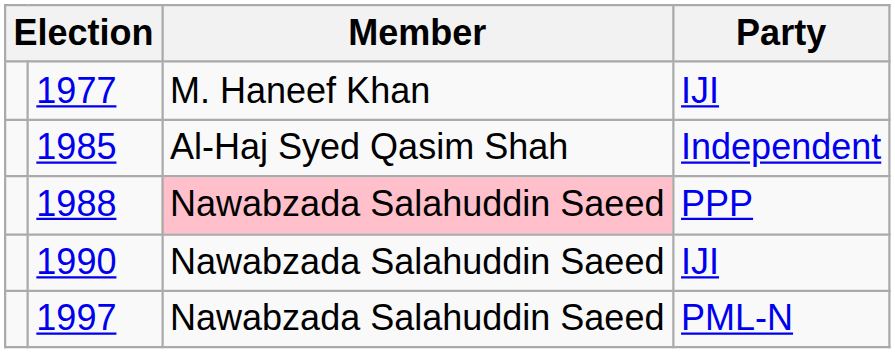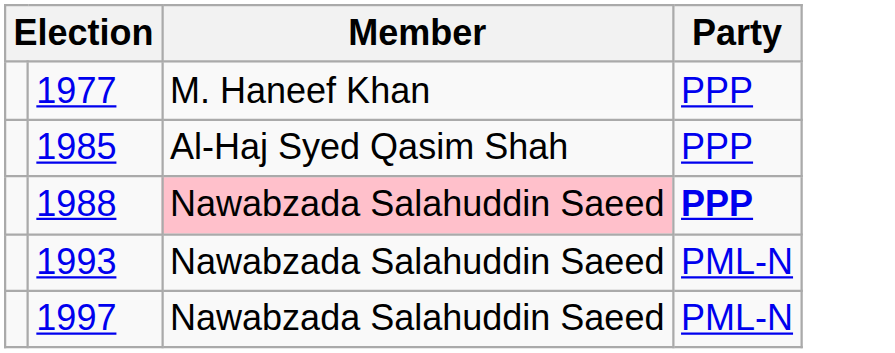(700, 90) IJI -> (717, 90) PPP
(781, 147) Independent -> (717, 147) PPP
(717, 204) normal -> (717, 204) bold
- row: (76, 261)
+ row: (76, 261)
